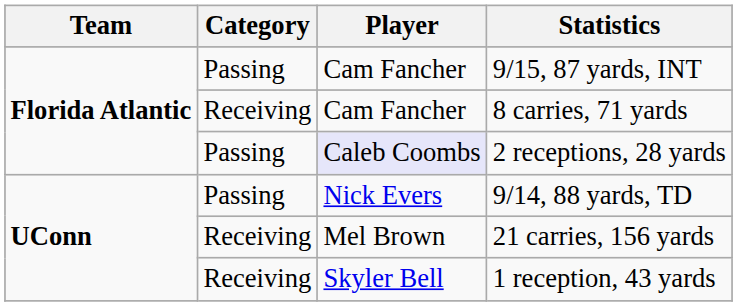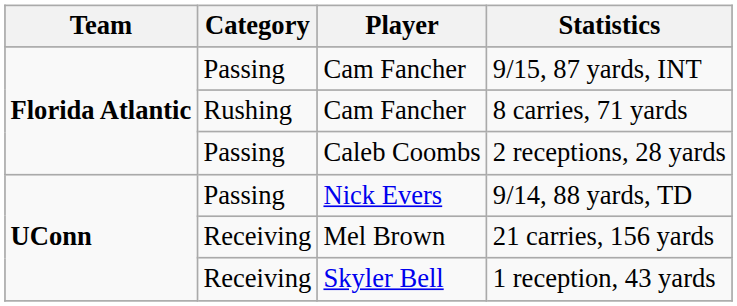(257, 110) Receiving -> (248, 110) Rushing
(402, 152) lavender background -> (402, 152) no background
